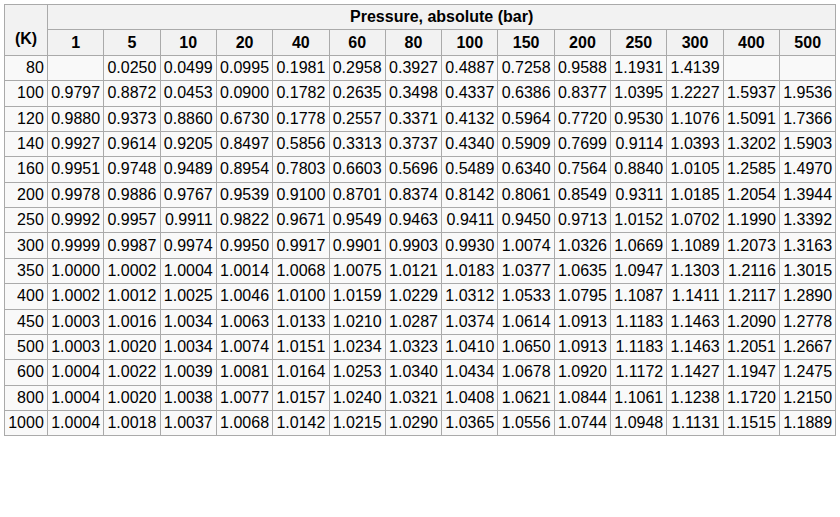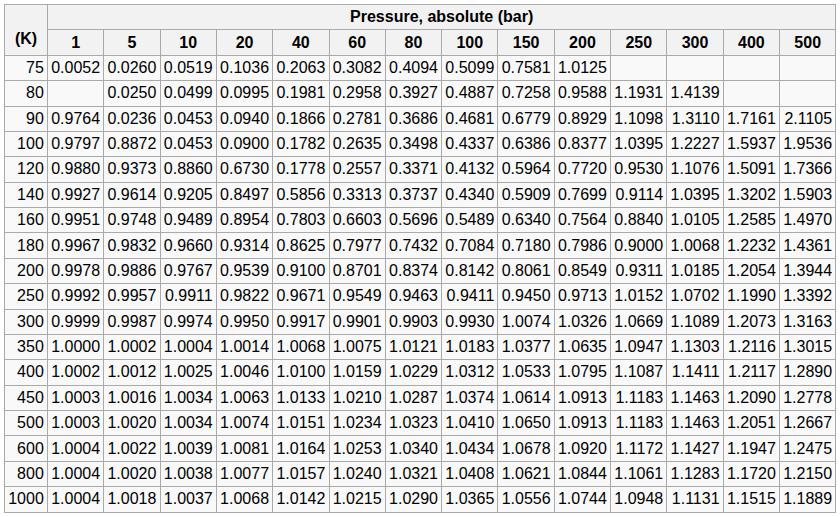+ row: (35, 67)
+ row: (35, 118)
(695, 144) 1.0393 -> (695, 194) 1.0395
+ row: (30, 245)
(695, 397) 1.1238 -> (695, 473) 1.1283
